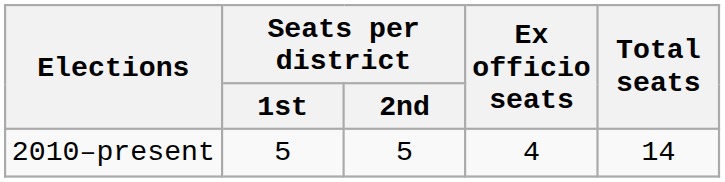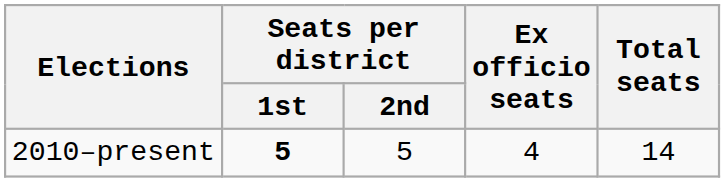(283, 153) normal -> (283, 153) bold
